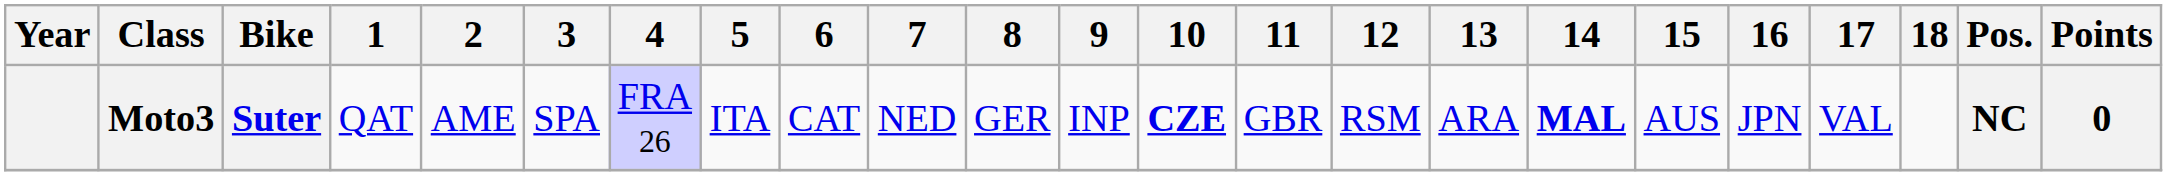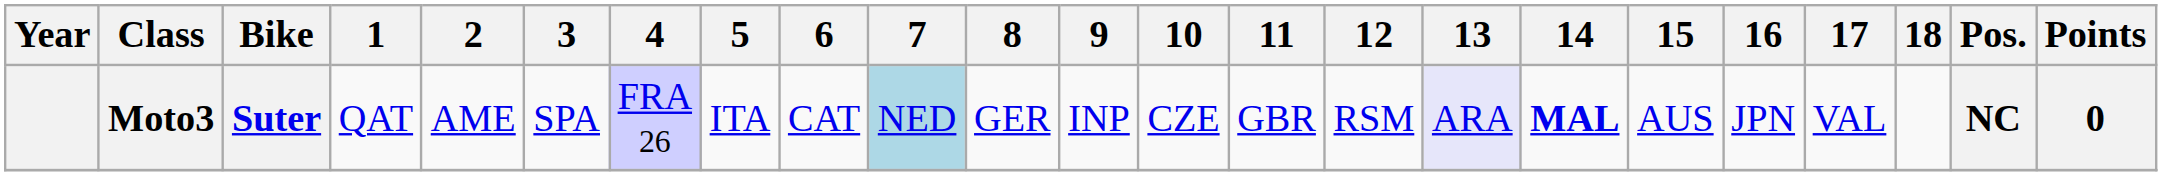(917, 116) no background -> (917, 116) lightblue background
(1187, 116) bold -> (1184, 116) normal
(1479, 116) no background -> (1472, 116) lavender background
